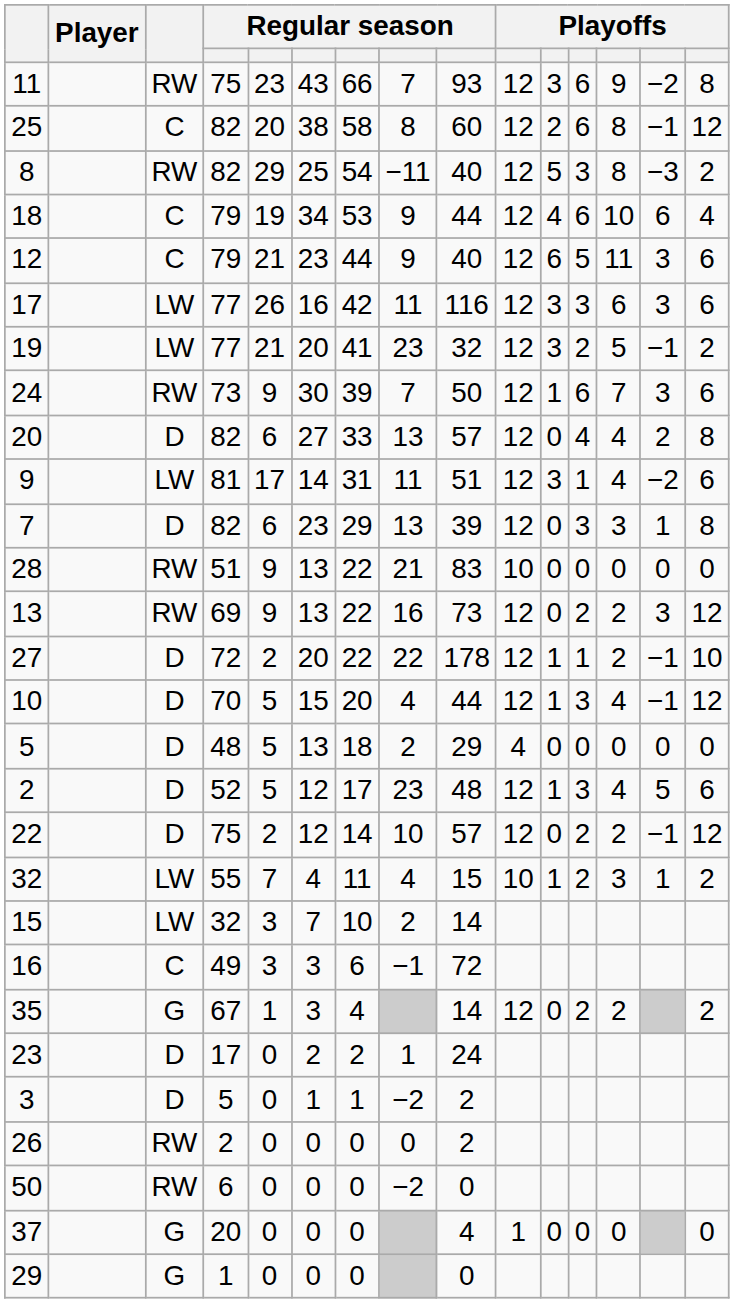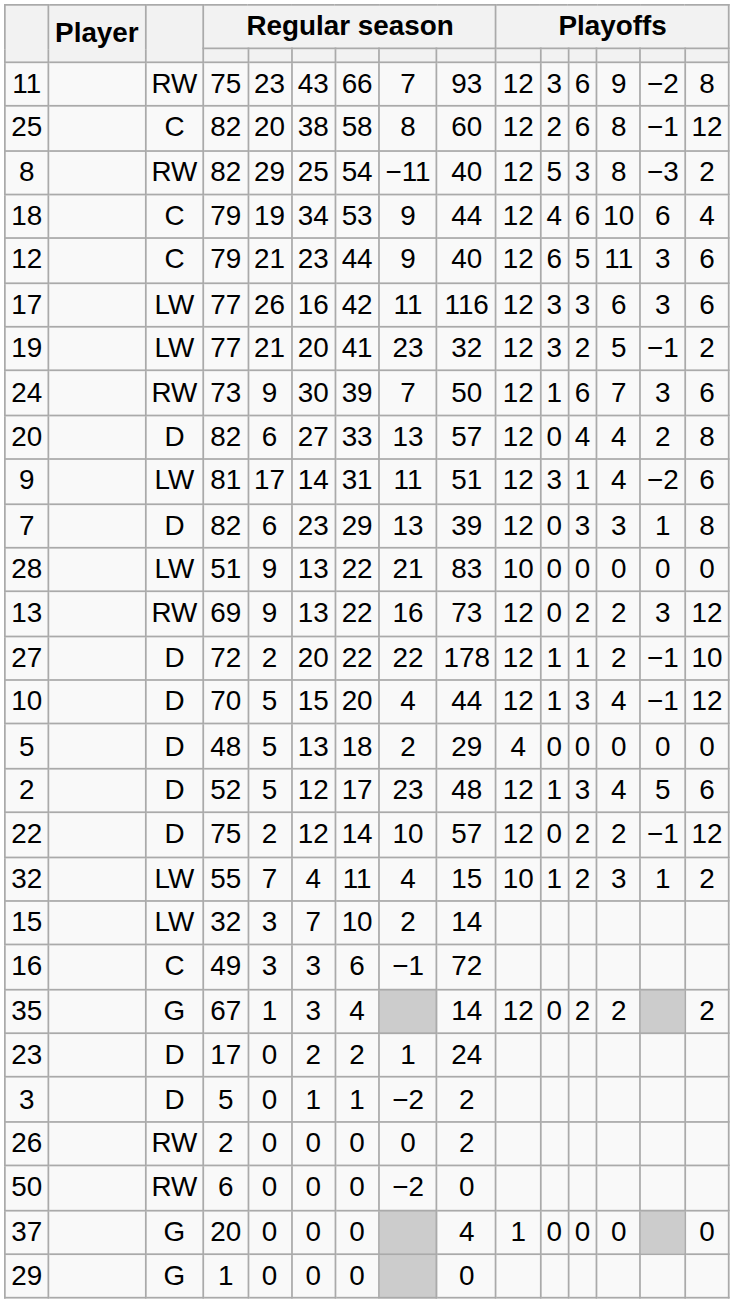(174, 569) RW -> (174, 569) LW
